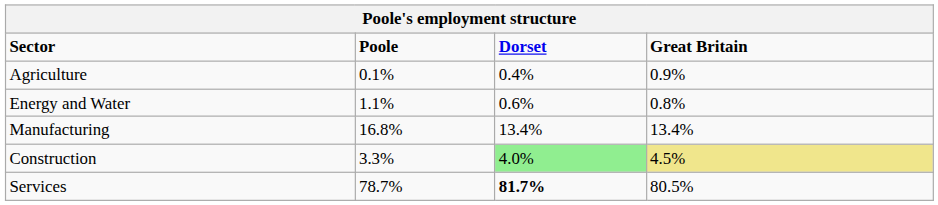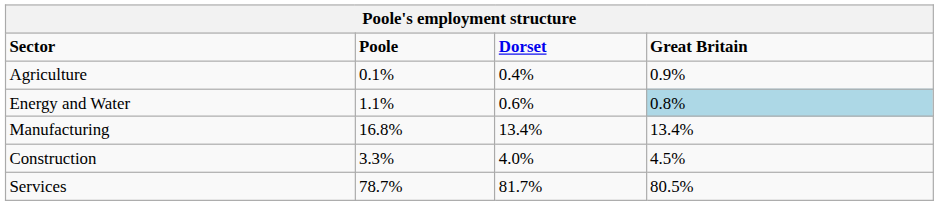(668, 102) no background -> (668, 102) lightblue background
(516, 158) lightgreen background -> (516, 158) no background
(668, 158) khaki background -> (668, 158) no background
(522, 185) bold -> (521, 185) normal
